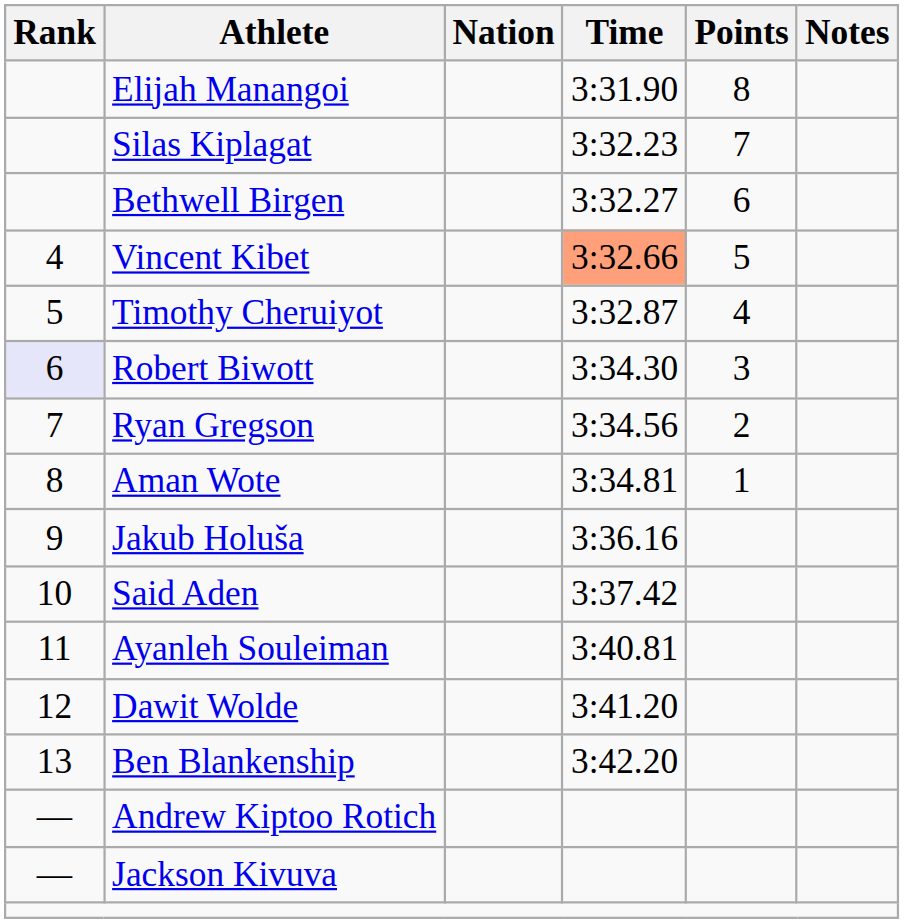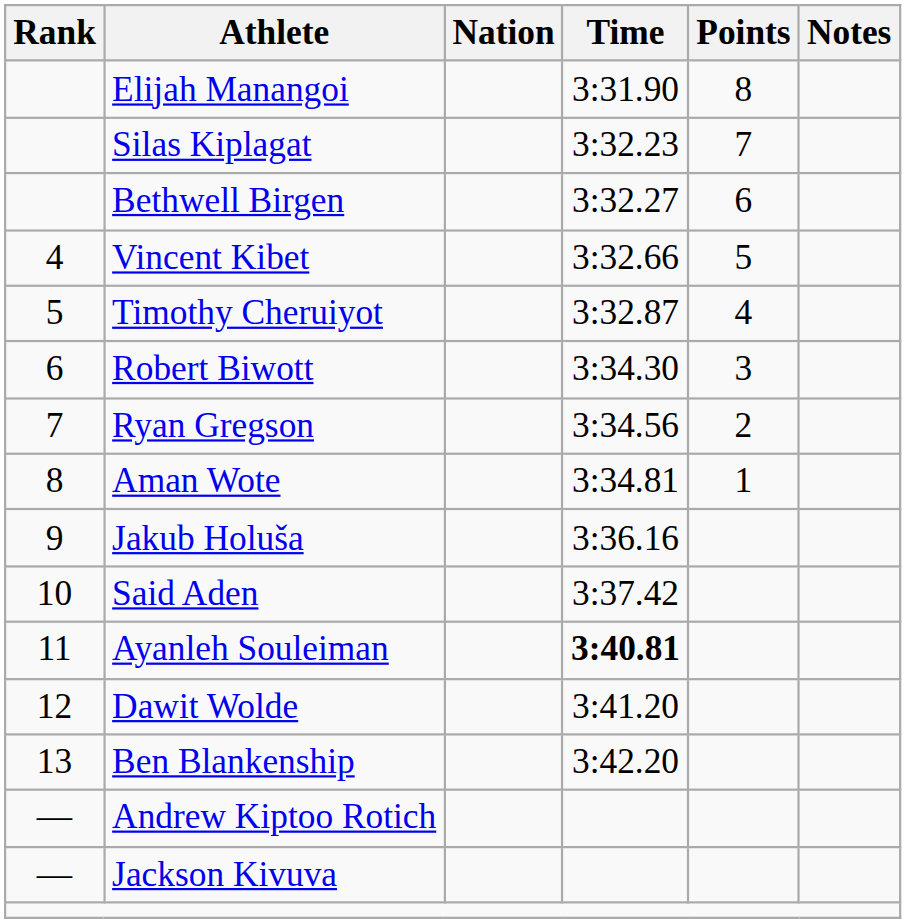(625, 256) lightsalmon background -> (626, 256) no background
(55, 369) lavender background -> (55, 369) no background
(625, 649) normal -> (626, 649) bold
